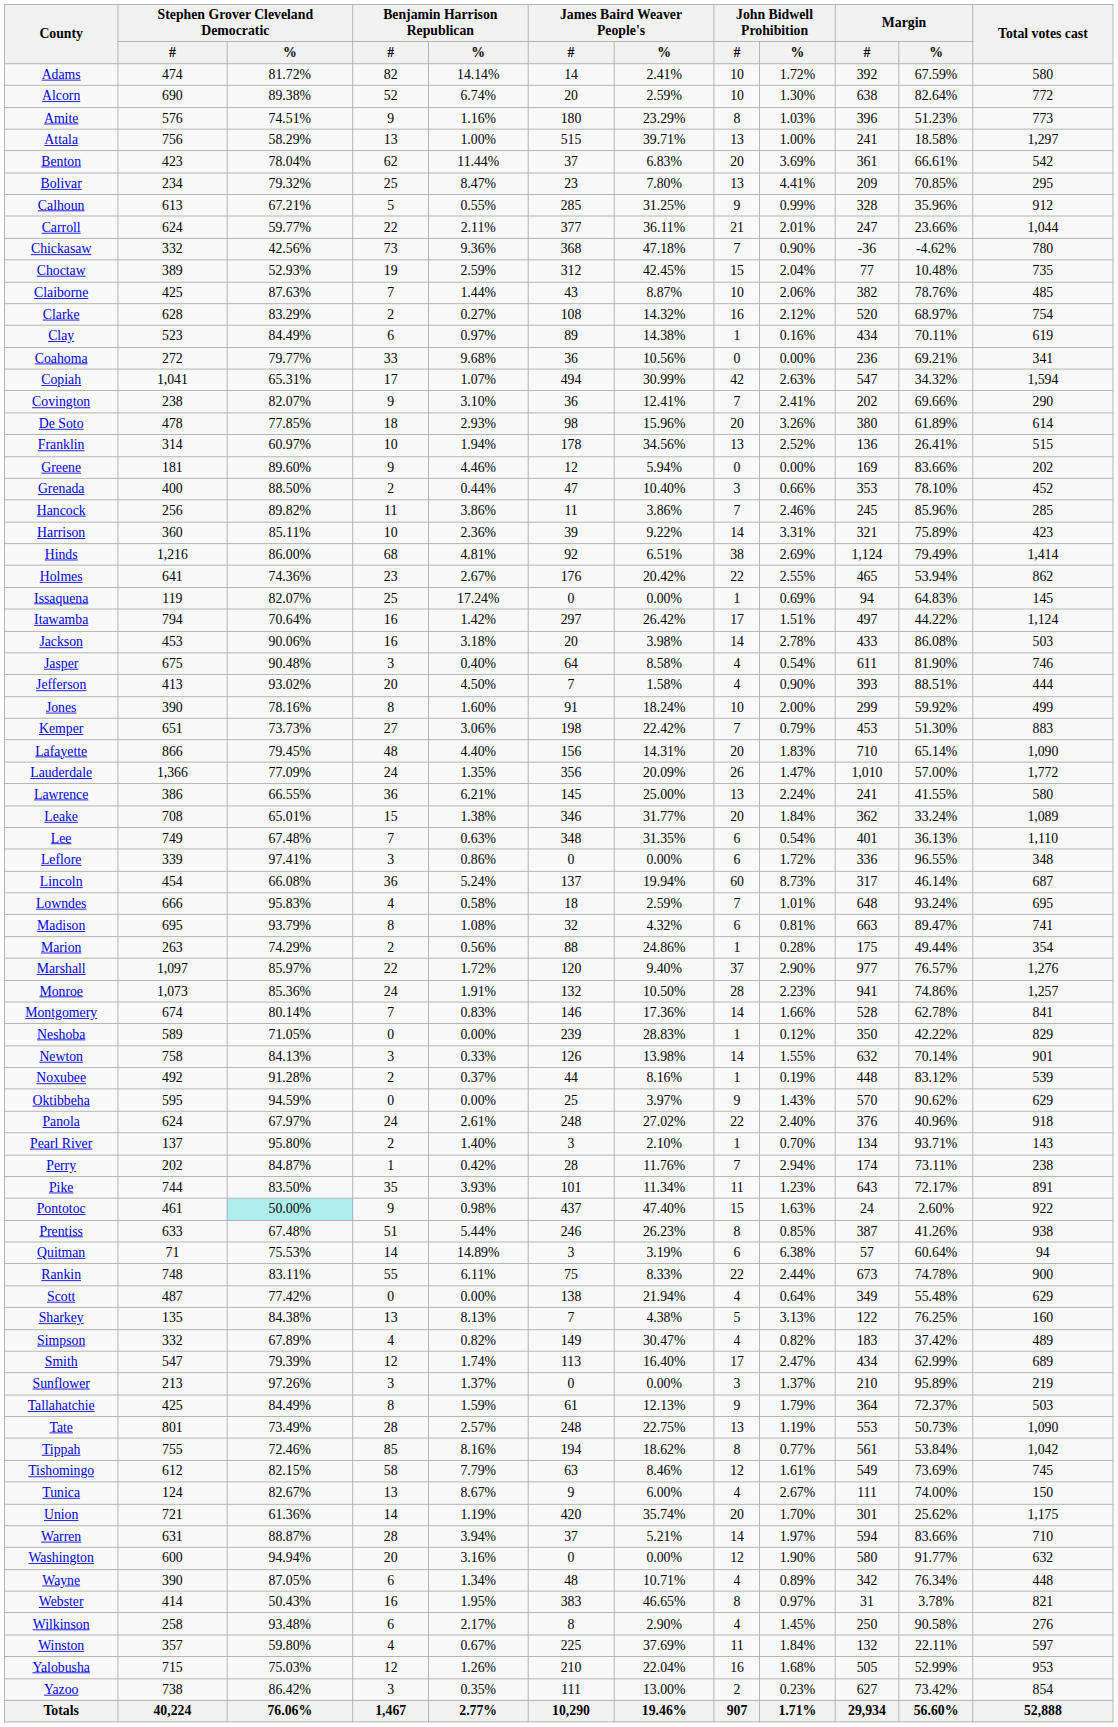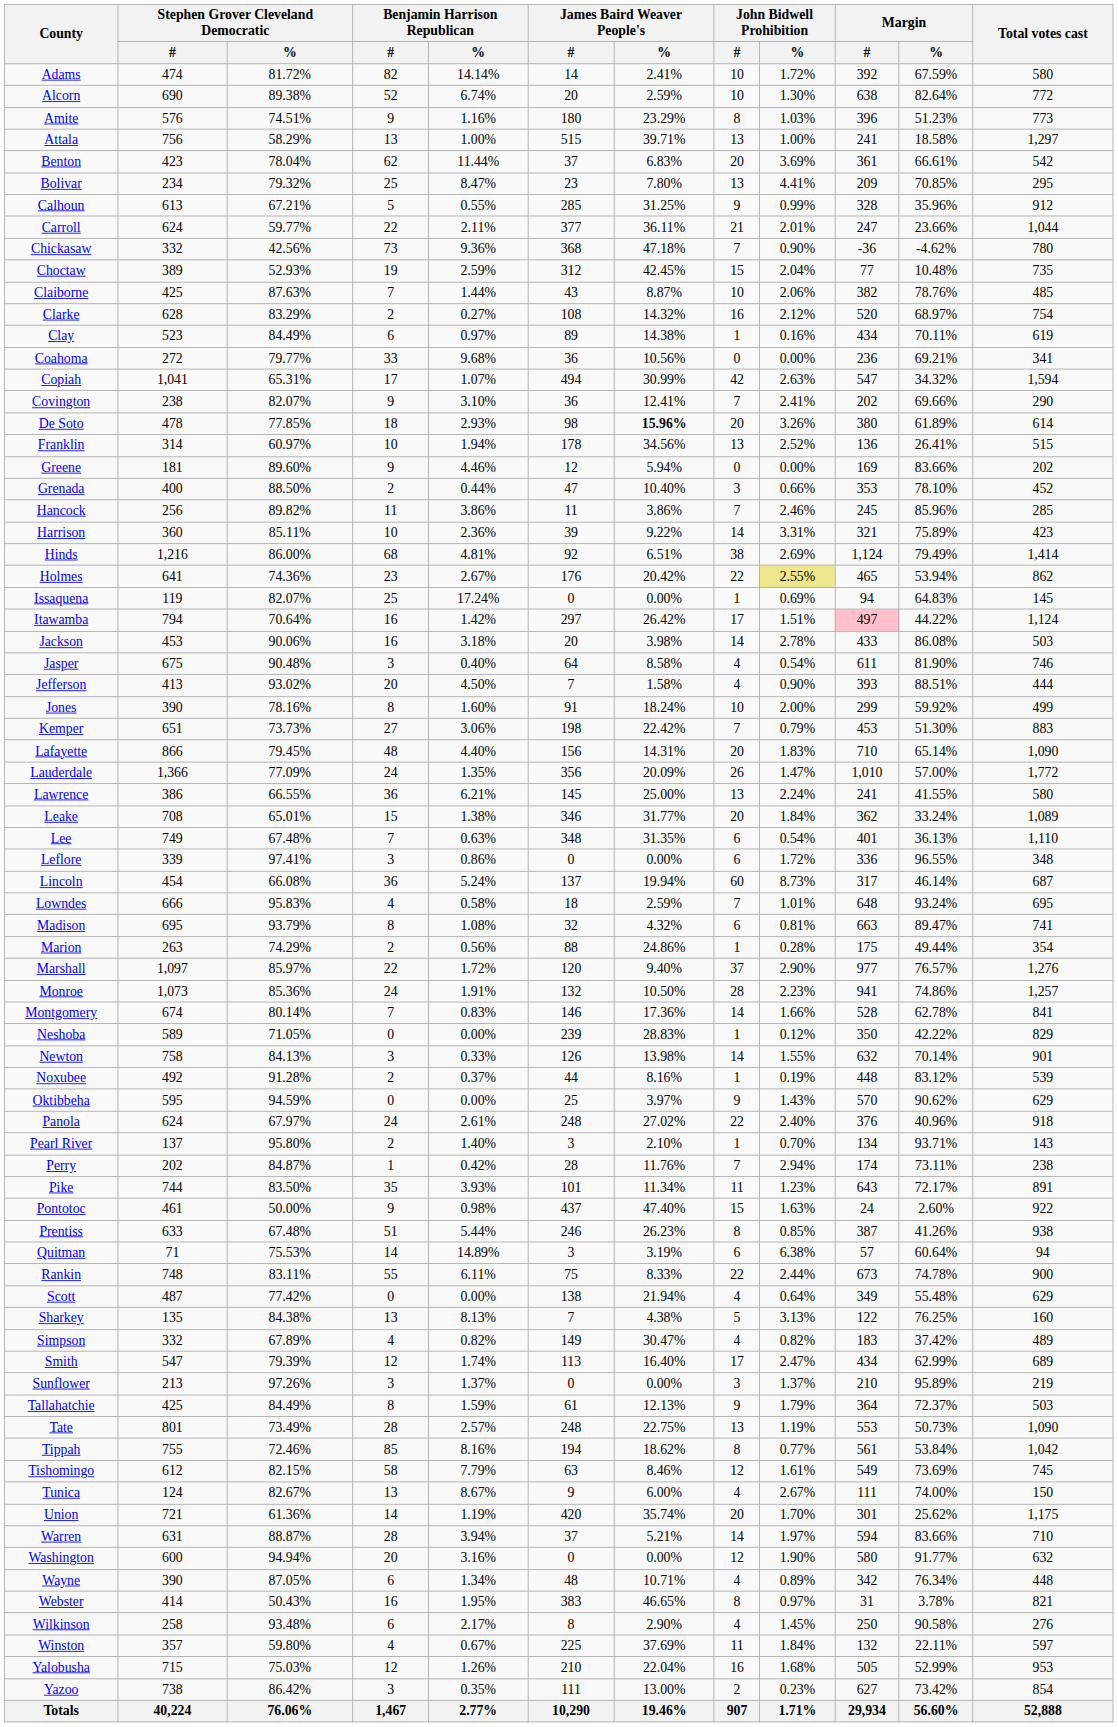(664, 423) normal -> (664, 423) bold
(797, 576) no background -> (797, 576) khaki background
(867, 620) no background -> (867, 620) pink background
(290, 1209) paleturquoise background -> (290, 1209) no background
